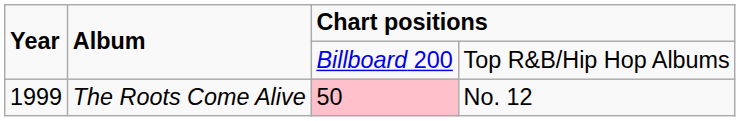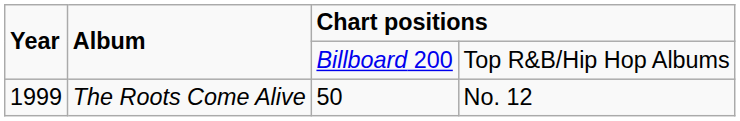(329, 97) pink background -> (329, 97) no background
